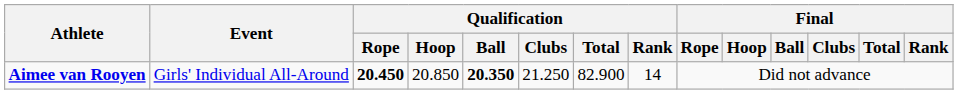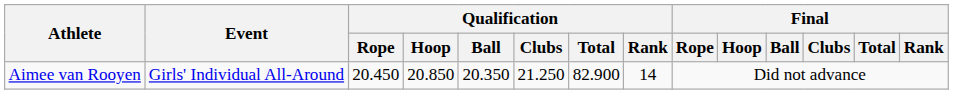(77, 75) bold -> (75, 75) normal
(380, 75) bold -> (376, 75) normal
(491, 75) bold -> (486, 75) normal
